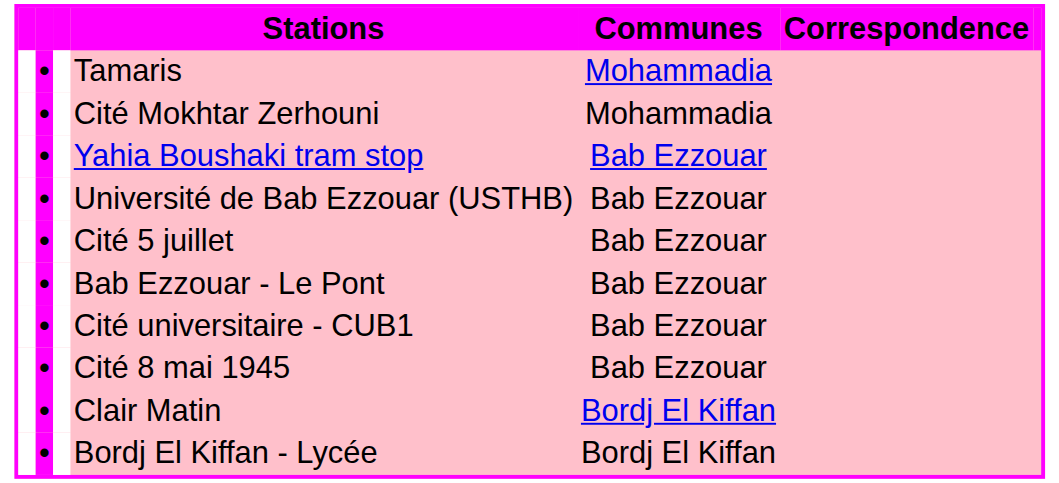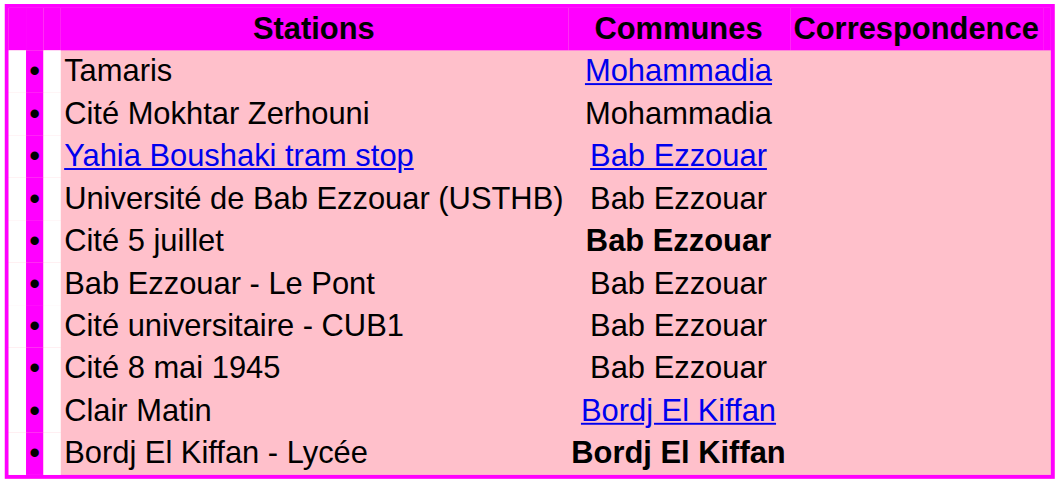(678, 240) normal -> (679, 240) bold
(678, 453) normal -> (679, 453) bold
